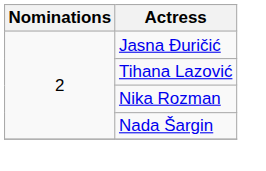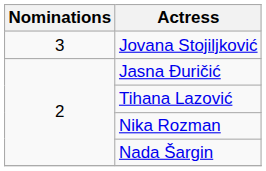+ row: (188, 44)
